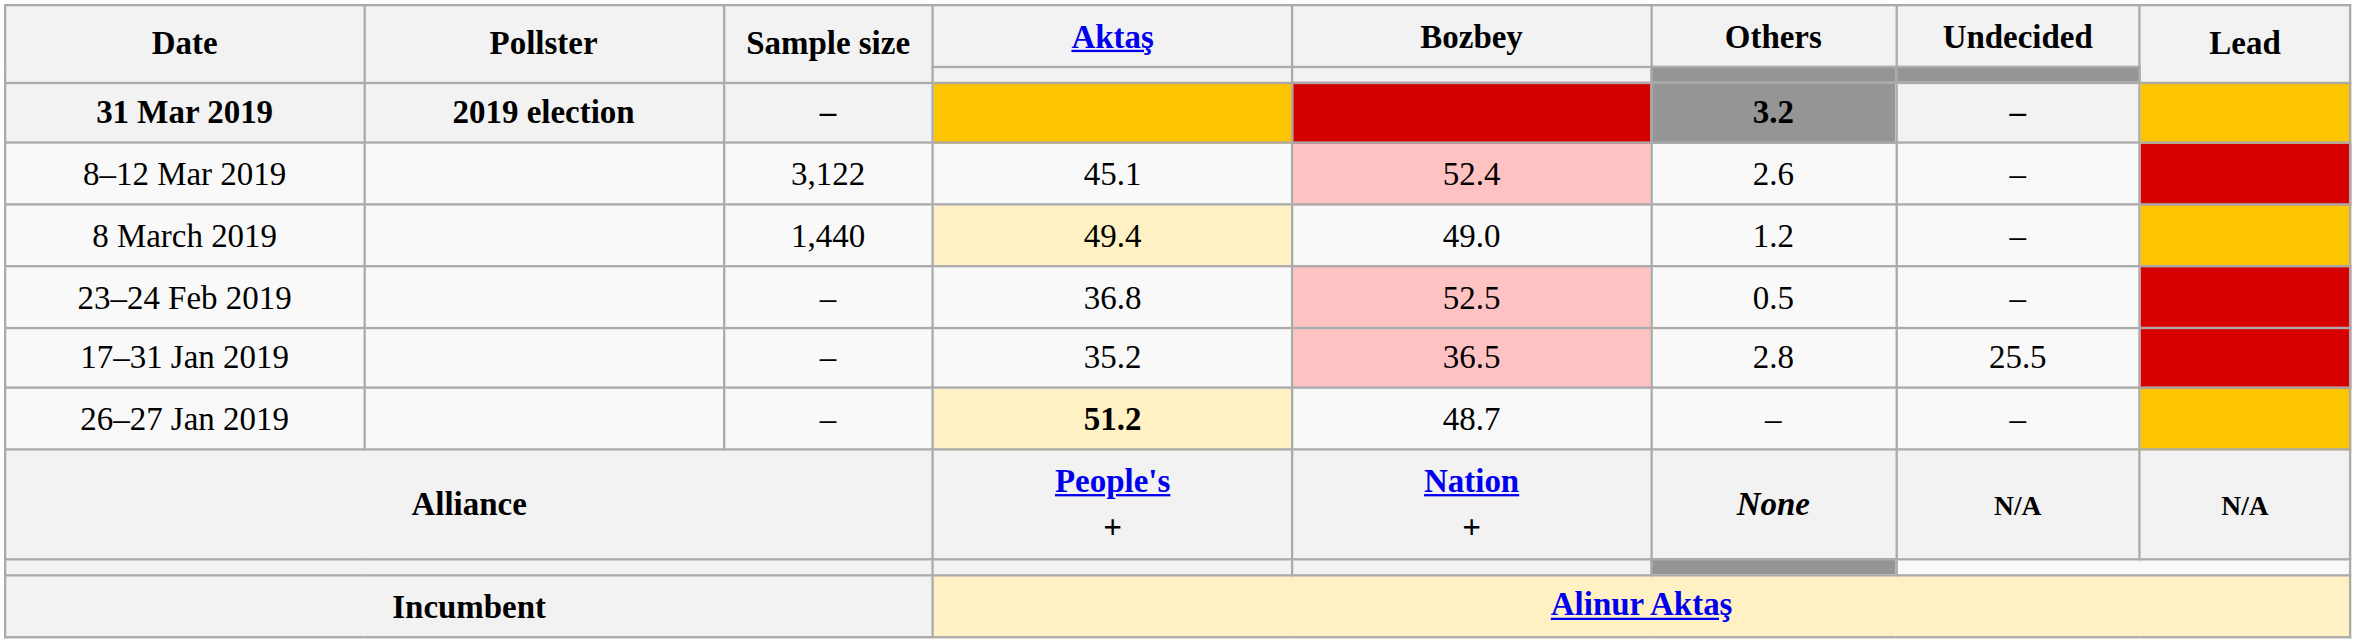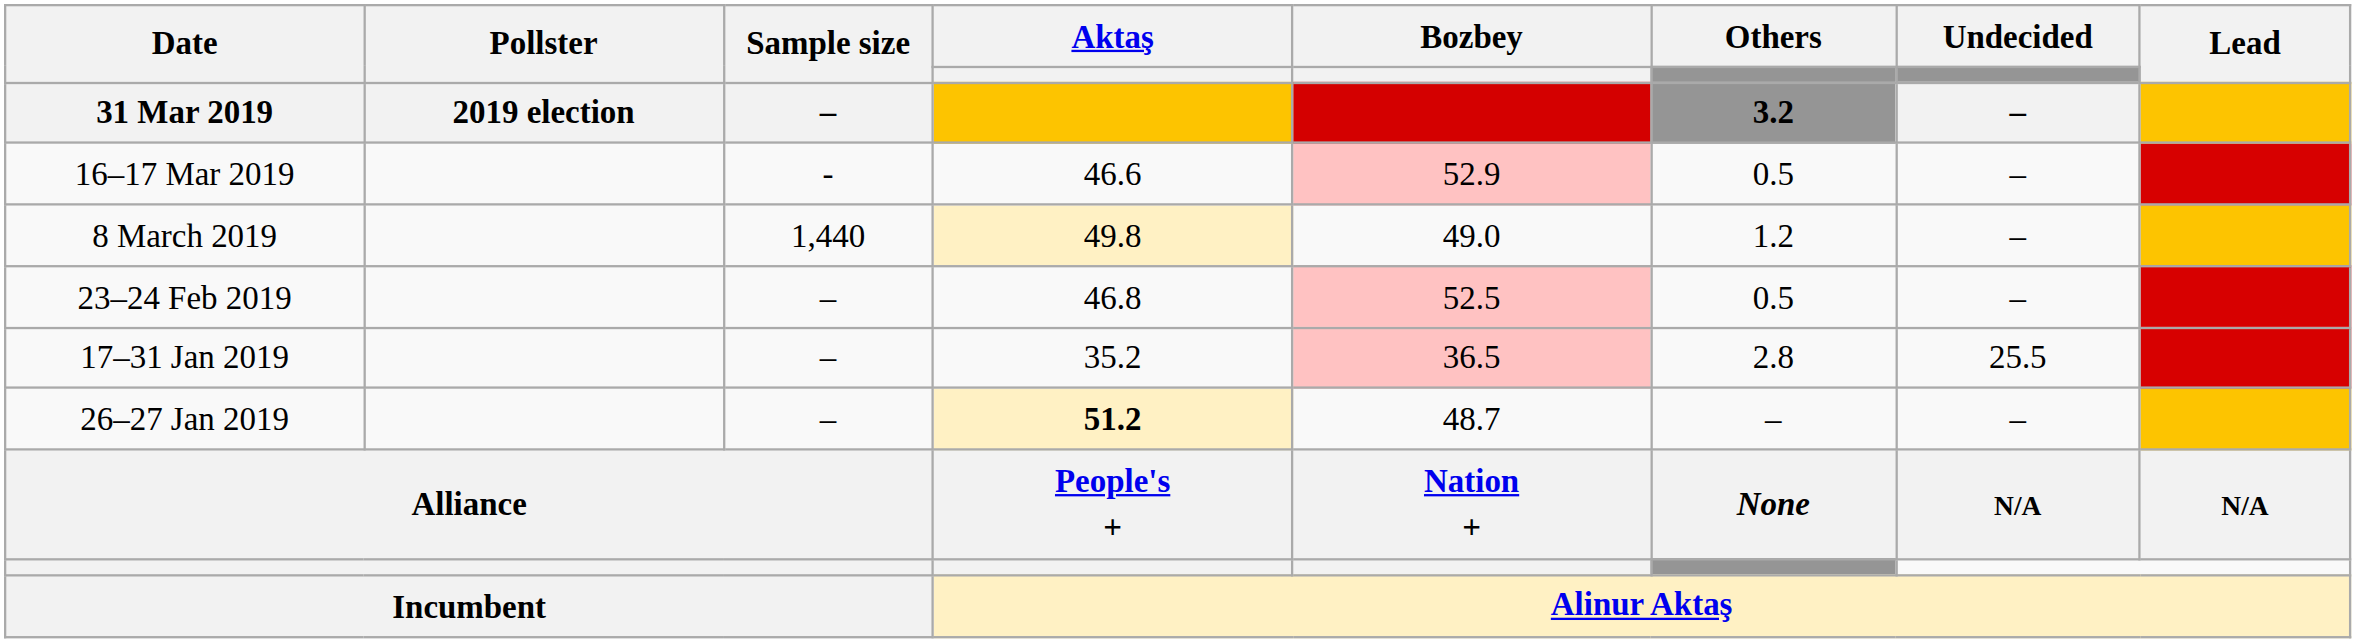+ row: (185, 174)
- row: (185, 174)
(1113, 235) 49.4 -> (1113, 235) 49.8
(1113, 297) 36.8 -> (1113, 297) 46.8
